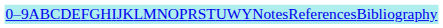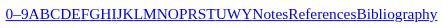(222, 14) paleturquoise background -> (222, 14) no background
